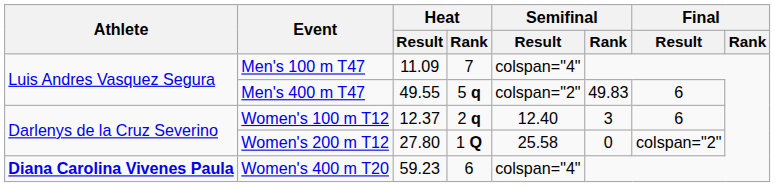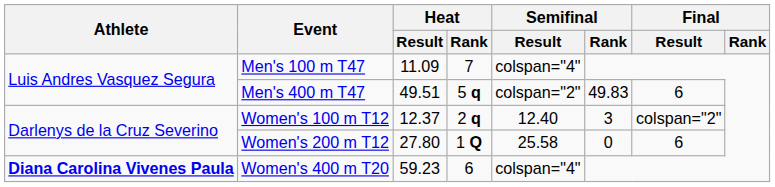(420, 93) 49.55 -> (420, 93) 49.51
(679, 118) 6 -> (679, 118) colspan="2"
(679, 144) colspan="2" -> (679, 144) 6
